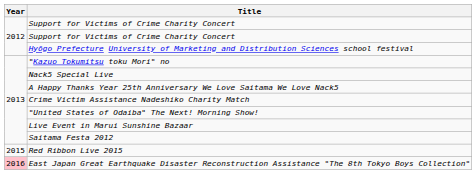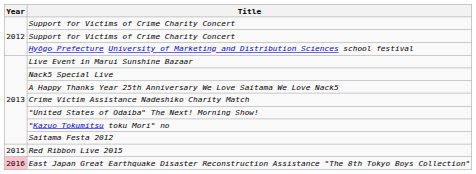(99, 62) "Kazuo Tokumitsu toku Mori" no -> (111, 62) Live Event in Marui Sunshine Bazaar
(111, 125) Live Event in Marui Sunshine Bazaar -> (99, 125) "Kazuo Tokumitsu toku Mori" no
